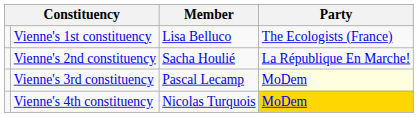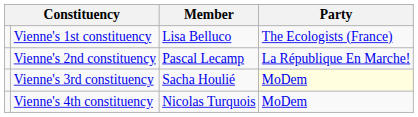(199, 58) Sacha Houlié -> (203, 58) Pascal Lecamp
(203, 79) Pascal Lecamp -> (199, 79) Sacha Houlié
(284, 101) gold background -> (284, 101) no background
